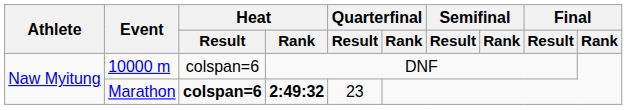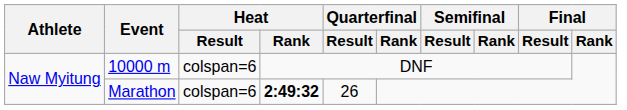(222, 92) bold -> (220, 92) normal
(355, 92) 23 -> (350, 92) 26
